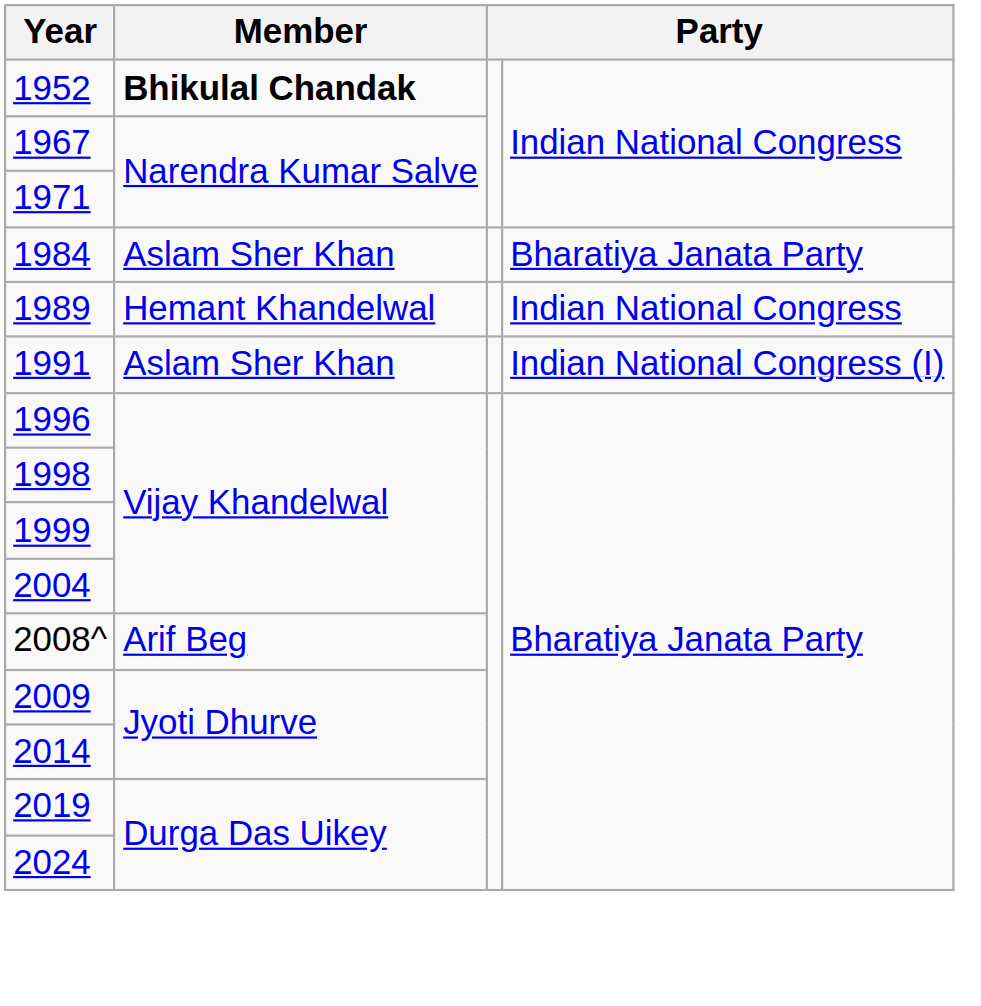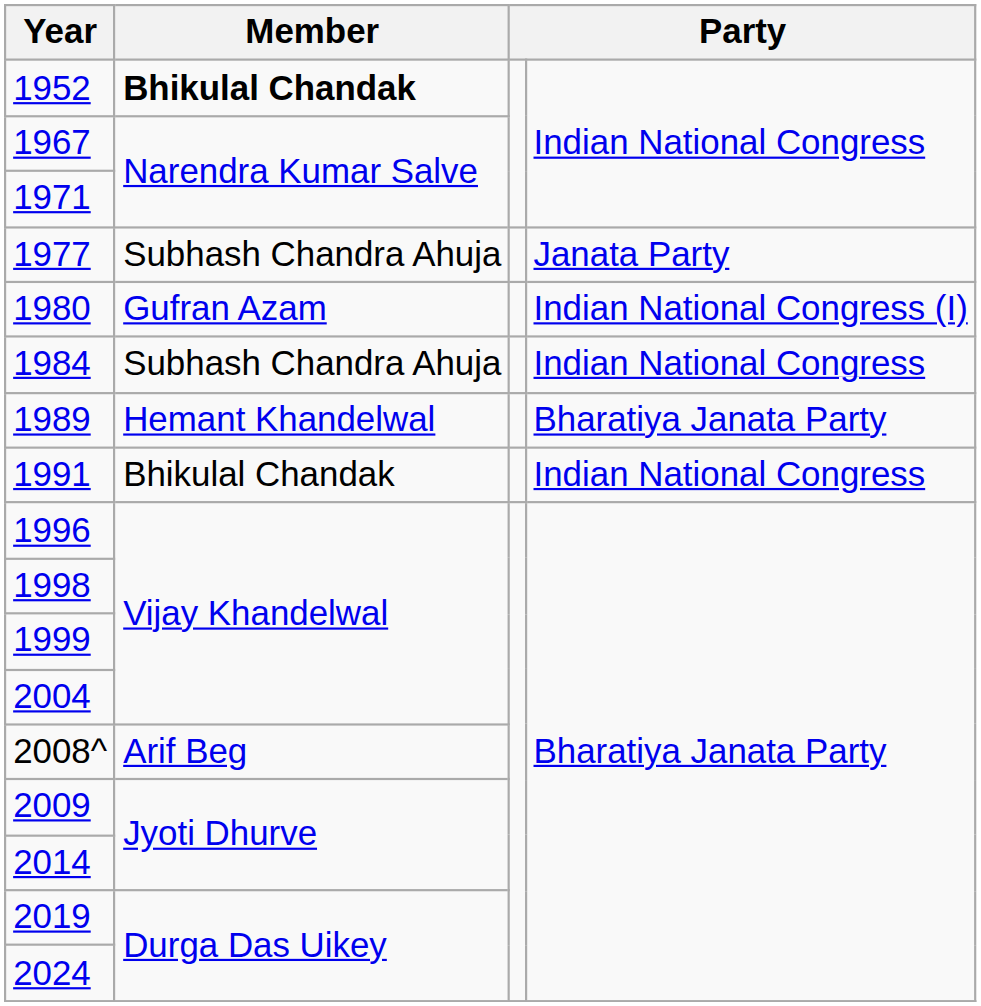+ row: (52, 253)
+ row: (52, 308)
(259, 253) Aslam Sher Khan -> (312, 364) Subhash Chandra Ahuja
(687, 253) Bharatiya Janata Party -> (729, 364) Indian National Congress
(706, 308) Indian National Congress -> (710, 419) Bharatiya Janata Party
(259, 364) Aslam Sher Khan -> (259, 474) Bhikulal Chandak
(727, 364) Indian National Congress (I) -> (729, 474) Indian National Congress
